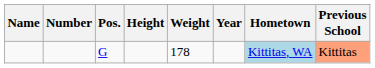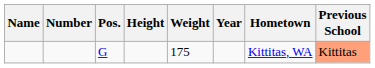(180, 52) 178 -> (180, 52) 175
(280, 52) lightblue background -> (280, 52) no background
